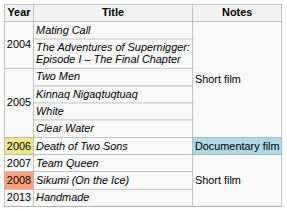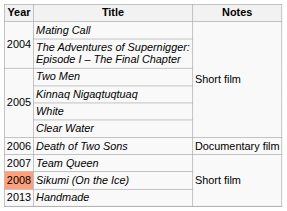(19, 146) khaki background -> (19, 146) no background
(237, 146) lightblue background -> (237, 146) no background
